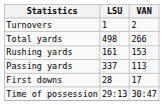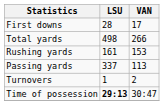rows swapped: (34, 80) <-> (29, 25)
(115, 94) normal -> (115, 94) bold
